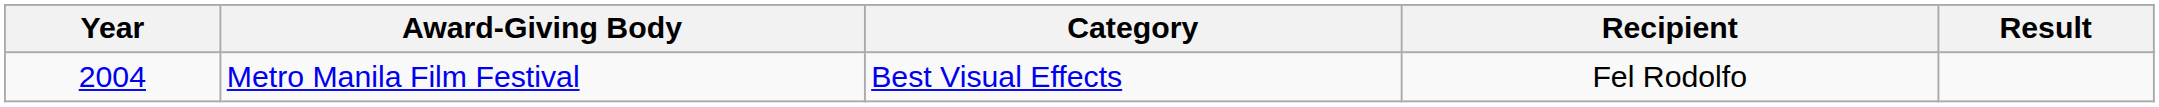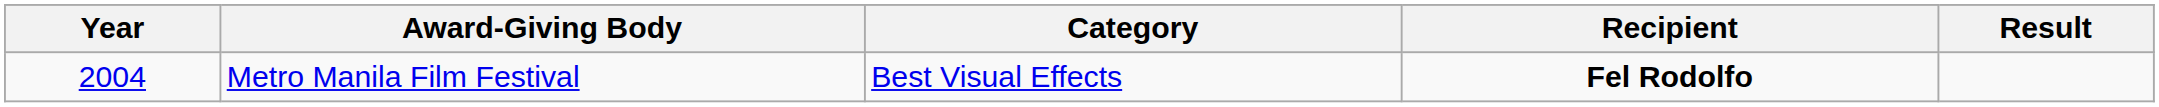(1670, 76) normal -> (1670, 76) bold
